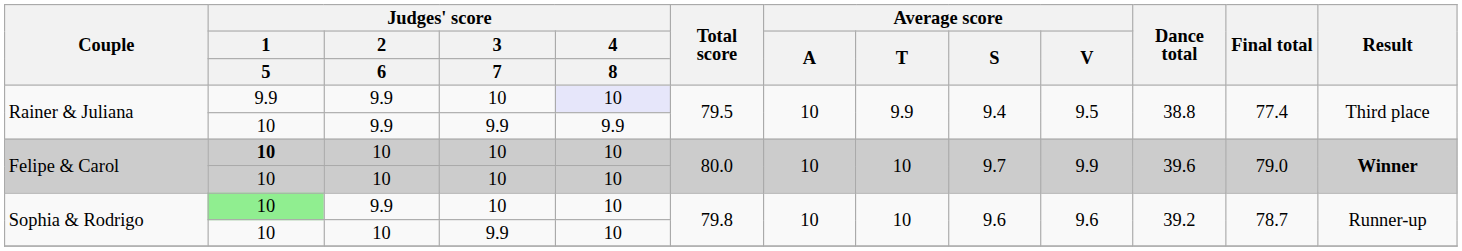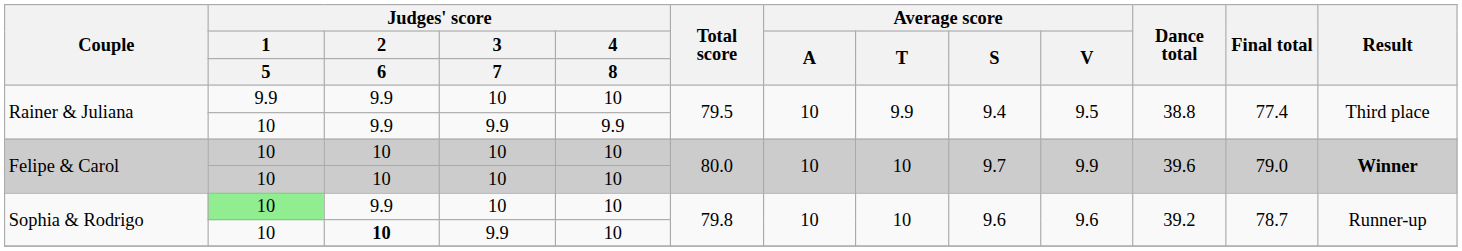(613, 98) lavender background -> (613, 98) no background
(266, 152) bold -> (266, 152) normal
(382, 232) normal -> (382, 232) bold
